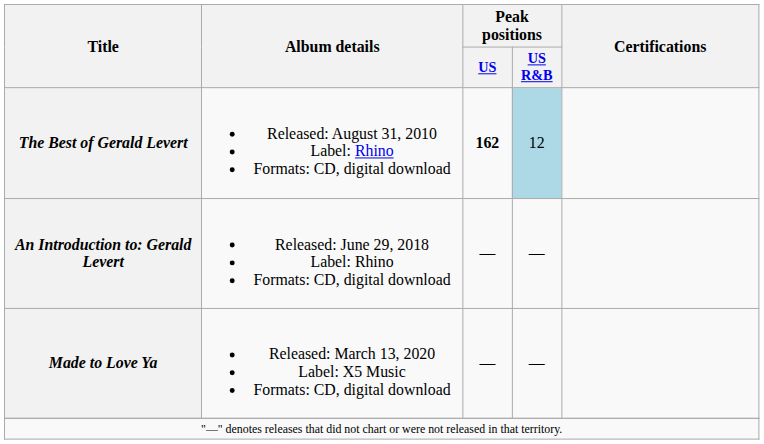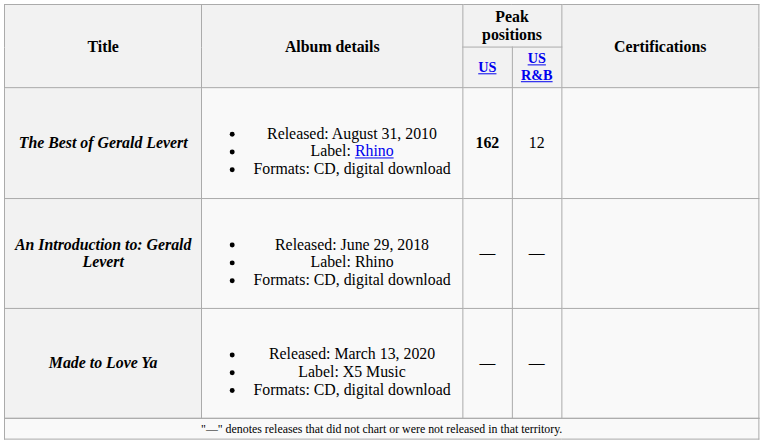(537, 142) lightblue background -> (537, 142) no background
